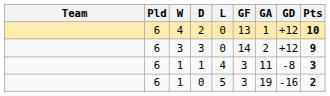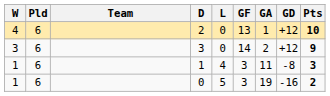columns swapped: (75, 13) <-> (180, 13)
